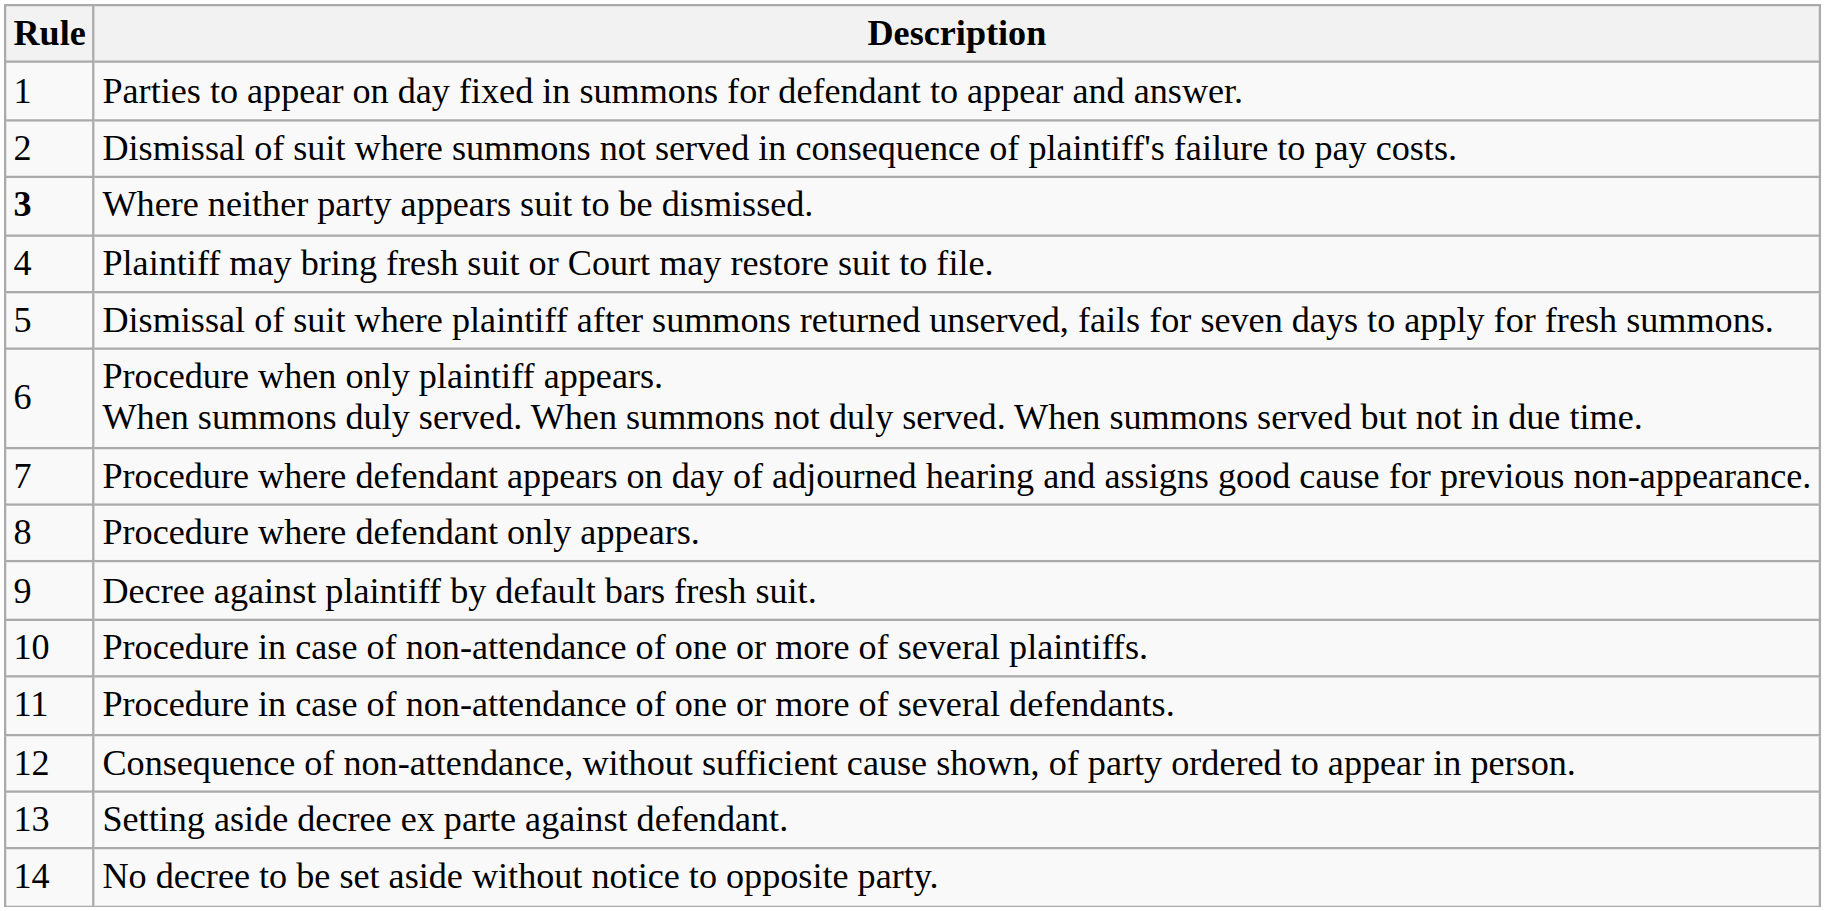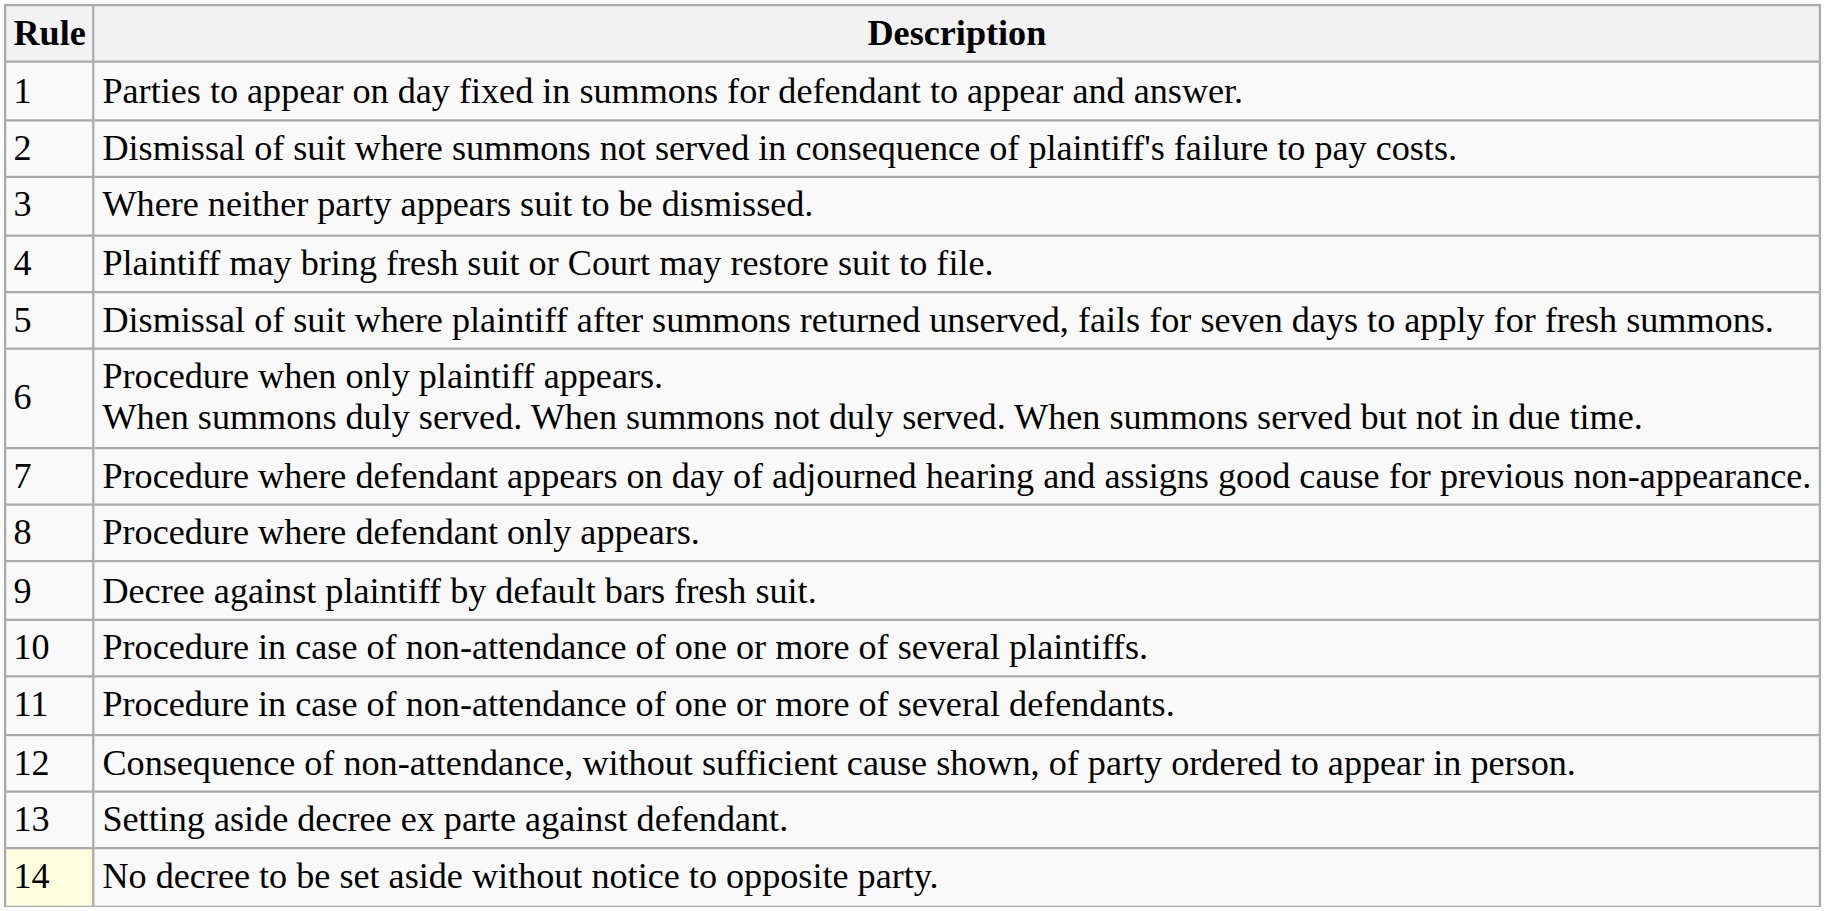(23, 205) bold -> (23, 205) normal
(32, 876) no background -> (32, 876) lightyellow background
